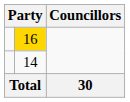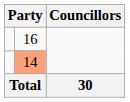(30, 39) gold background -> (30, 39) no background
(30, 62) no background -> (30, 62) lightsalmon background
